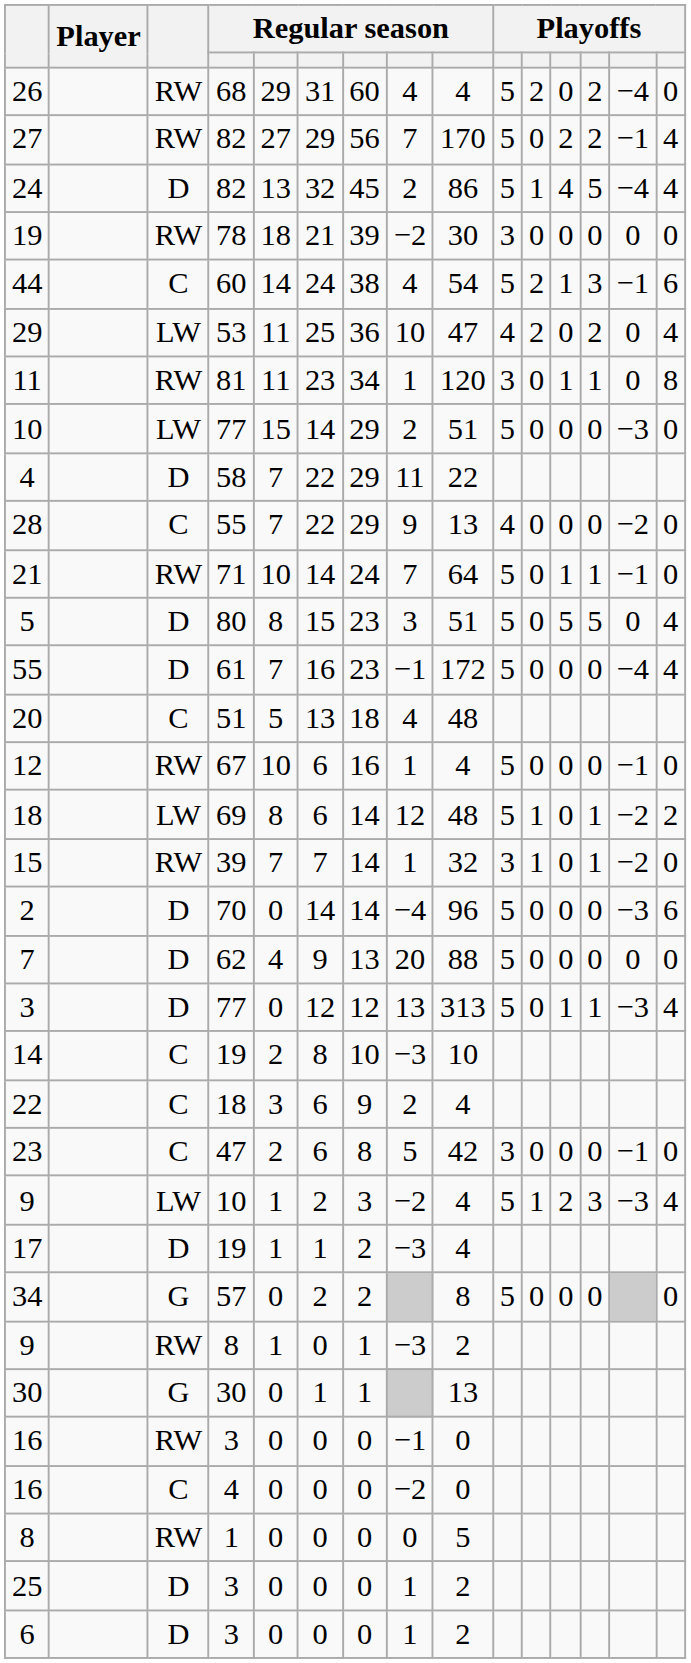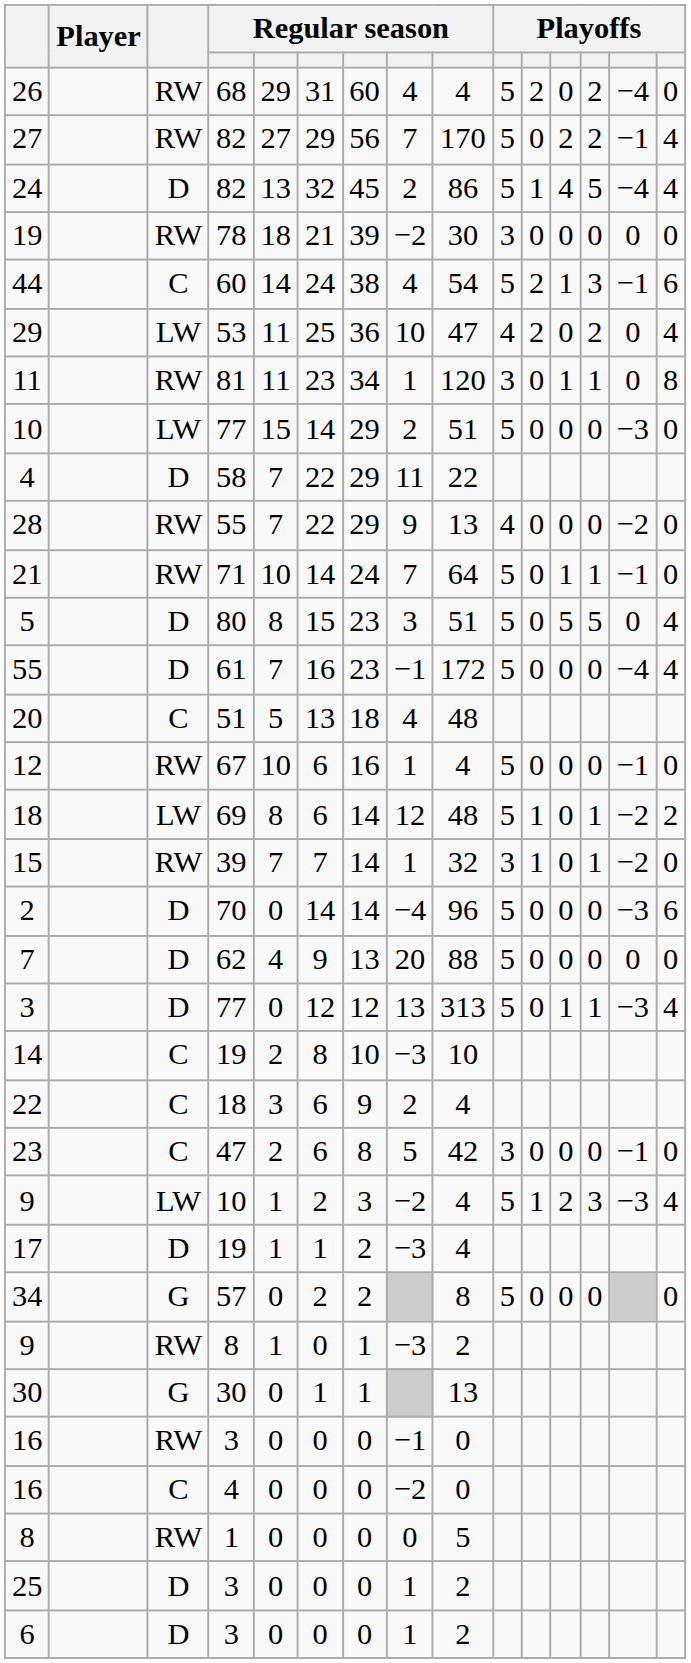(178, 524) C -> (178, 524) RW
